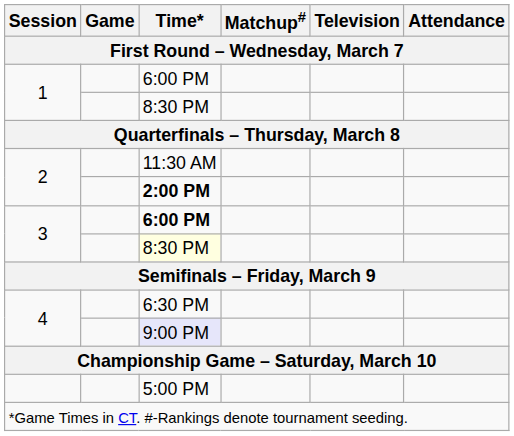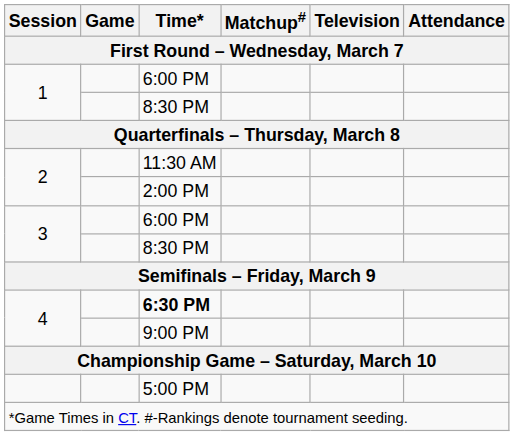(176, 191) bold -> (176, 191) normal
(176, 220) bold -> (176, 220) normal
(176, 248) lightyellow background -> (176, 248) no background
(176, 304) normal -> (176, 304) bold
(176, 332) lavender background -> (176, 332) no background
